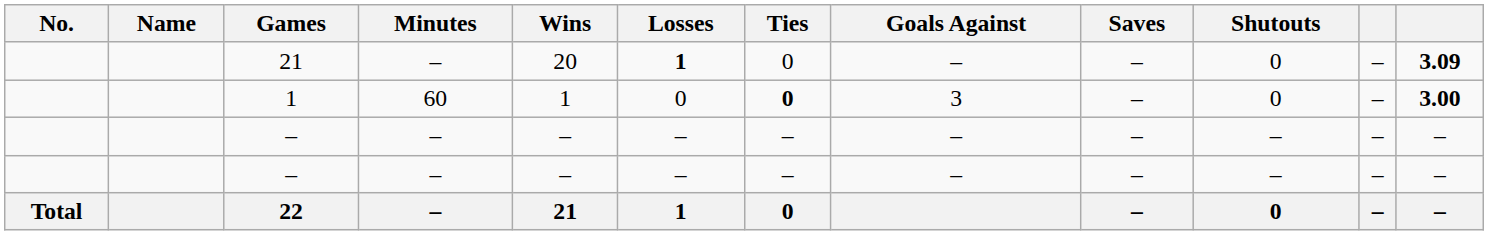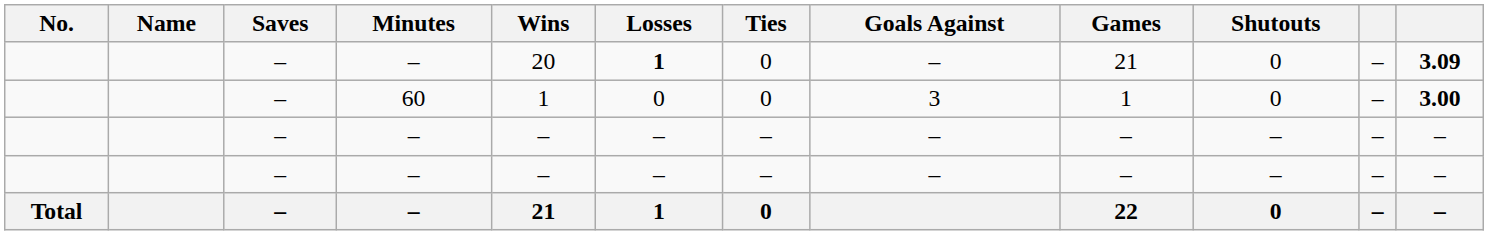columns swapped: (291, 23) <-> (1137, 23)
(788, 98) bold -> (766, 98) normal
